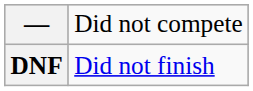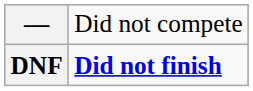(144, 64) normal -> (148, 64) bold
